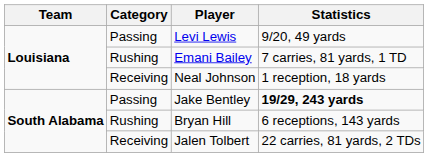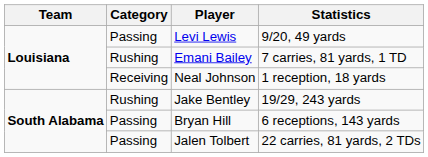(133, 99) Passing -> (134, 99) Rushing
(312, 99) bold -> (311, 99) normal
(134, 120) Rushing -> (133, 120) Passing
(139, 141) Receiving -> (133, 141) Passing
